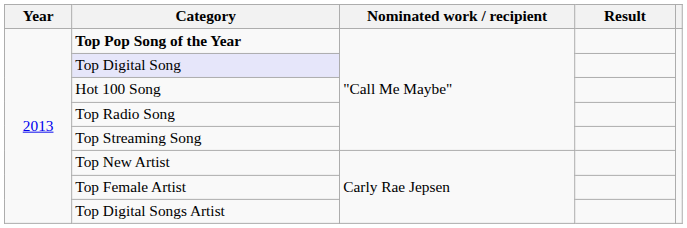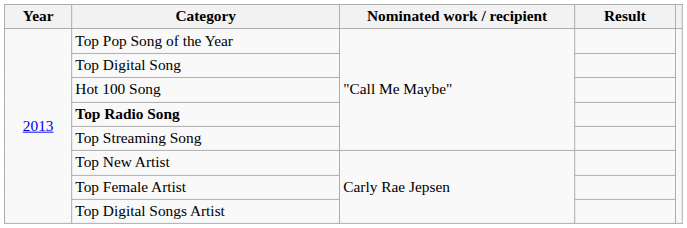(158, 41) bold -> (154, 41) normal
(128, 65) lavender background -> (128, 65) no background
(125, 114) normal -> (128, 114) bold
